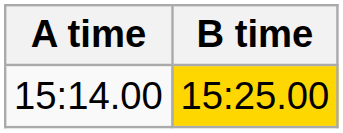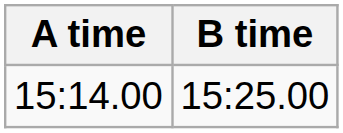(255, 95) gold background -> (255, 95) no background
